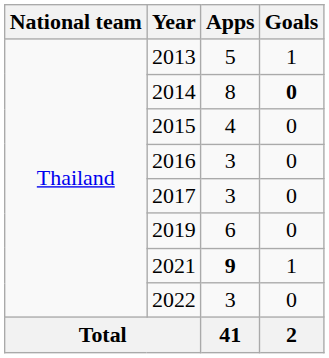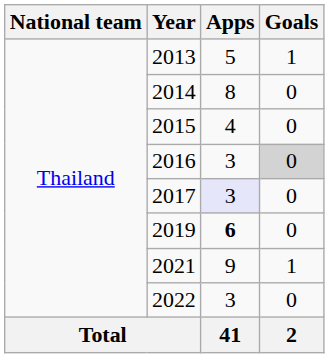(292, 91) bold -> (292, 91) normal
(292, 160) no background -> (292, 160) lightgrey background
(230, 195) no background -> (230, 195) lavender background
(230, 230) normal -> (230, 230) bold
(230, 265) bold -> (230, 265) normal
